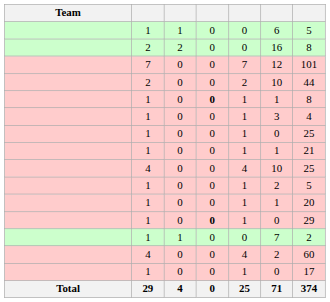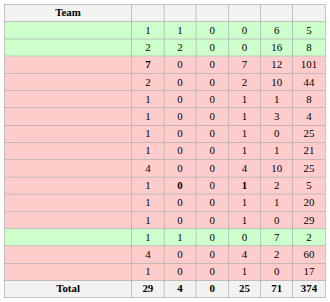(148, 64) normal -> (148, 64) bold
(212, 99) bold -> (212, 99) normal
(180, 185) normal -> (180, 185) bold
(245, 185) normal -> (245, 185) bold
(212, 220) bold -> (212, 220) normal
